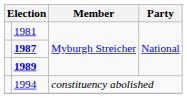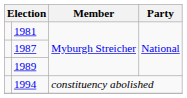(25, 48) bold -> (25, 48) normal
(25, 66) bold -> (25, 66) normal
